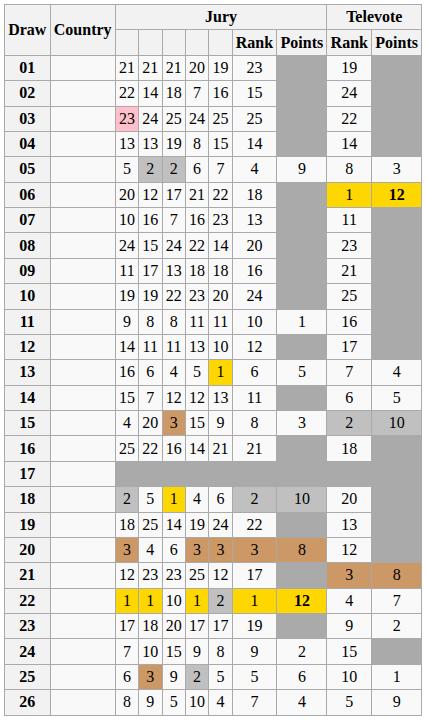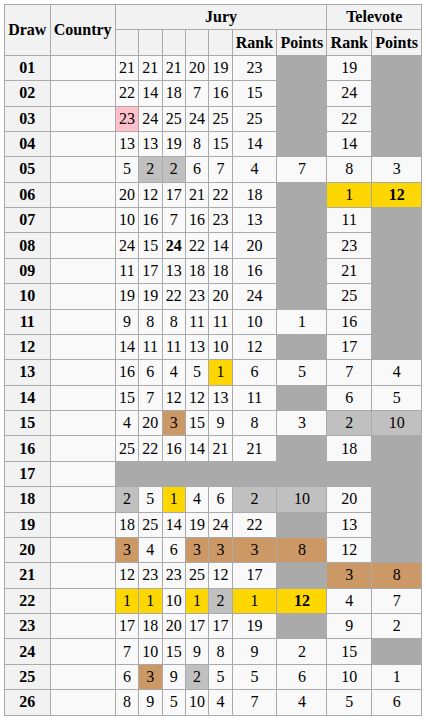(302, 169) 9 -> (302, 169) 7
(174, 245) normal -> (174, 245) bold
(397, 702) 9 -> (397, 702) 6
